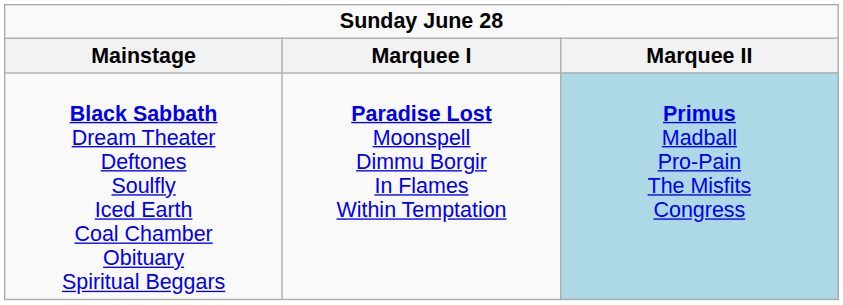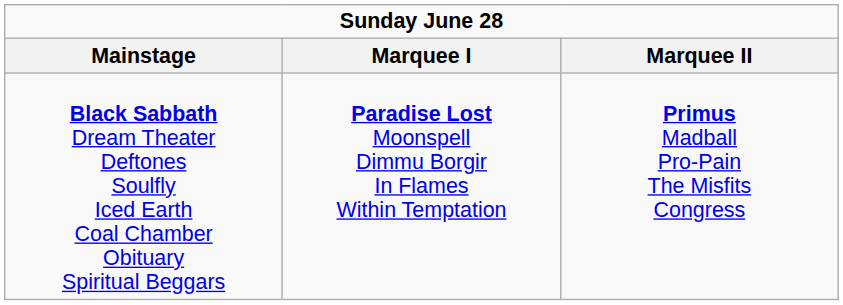(699, 161) lightblue background -> (699, 161) no background
